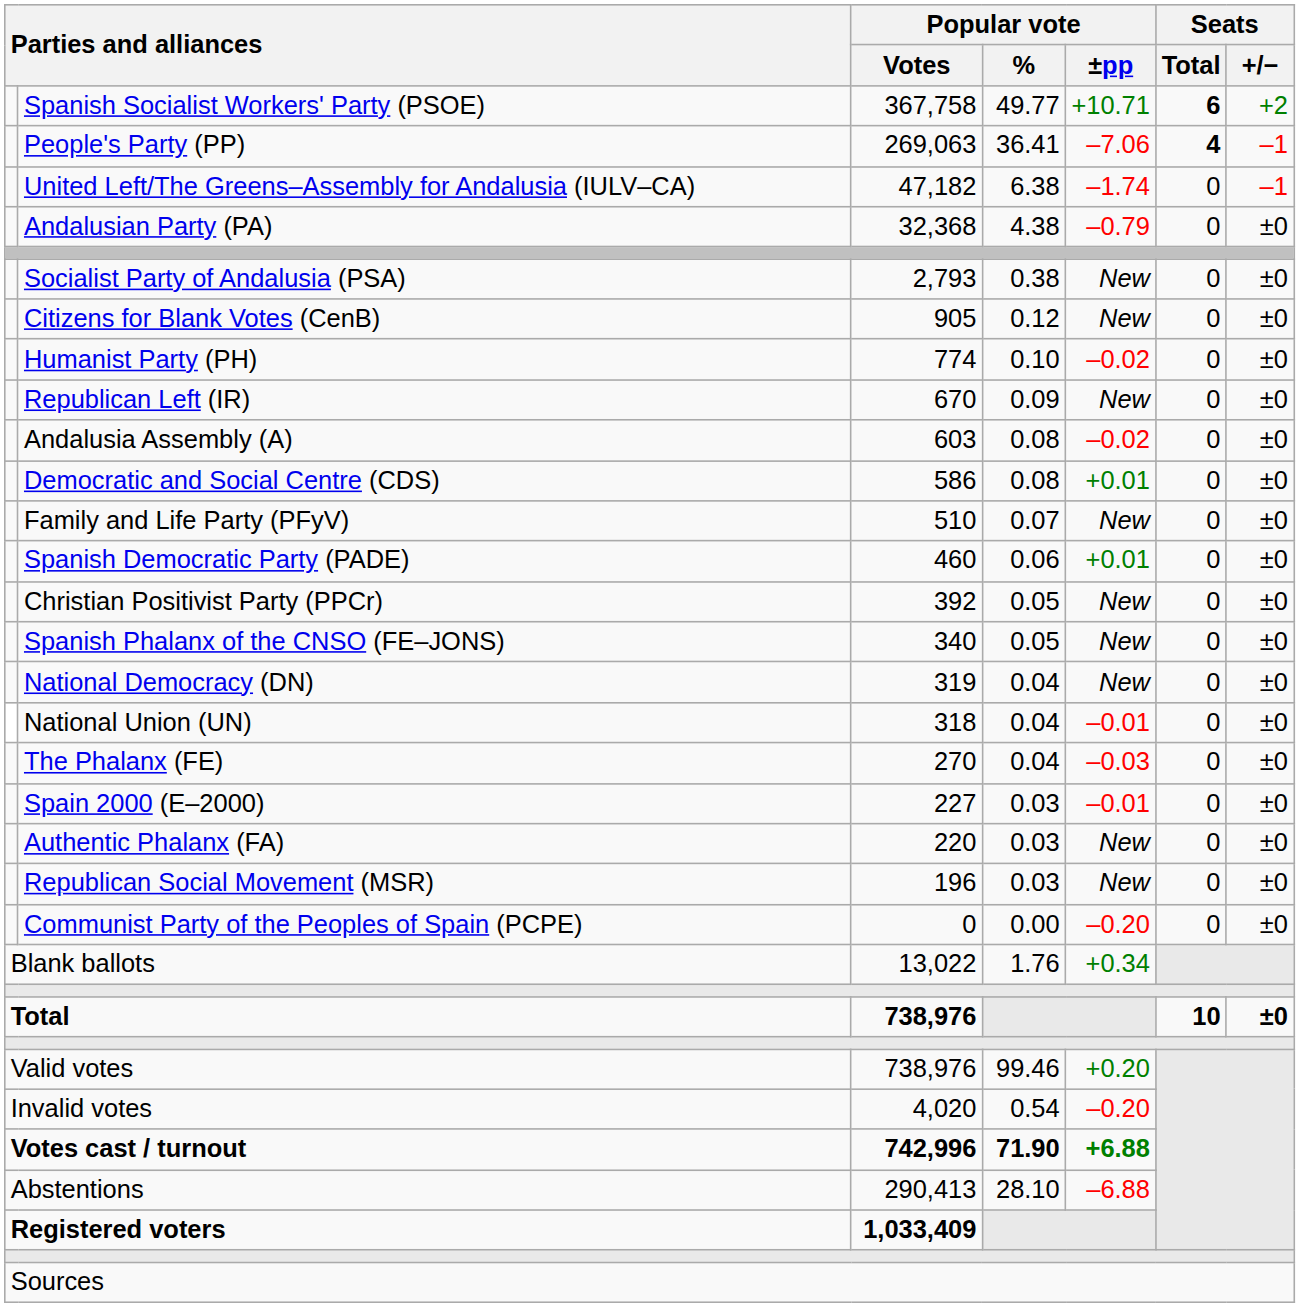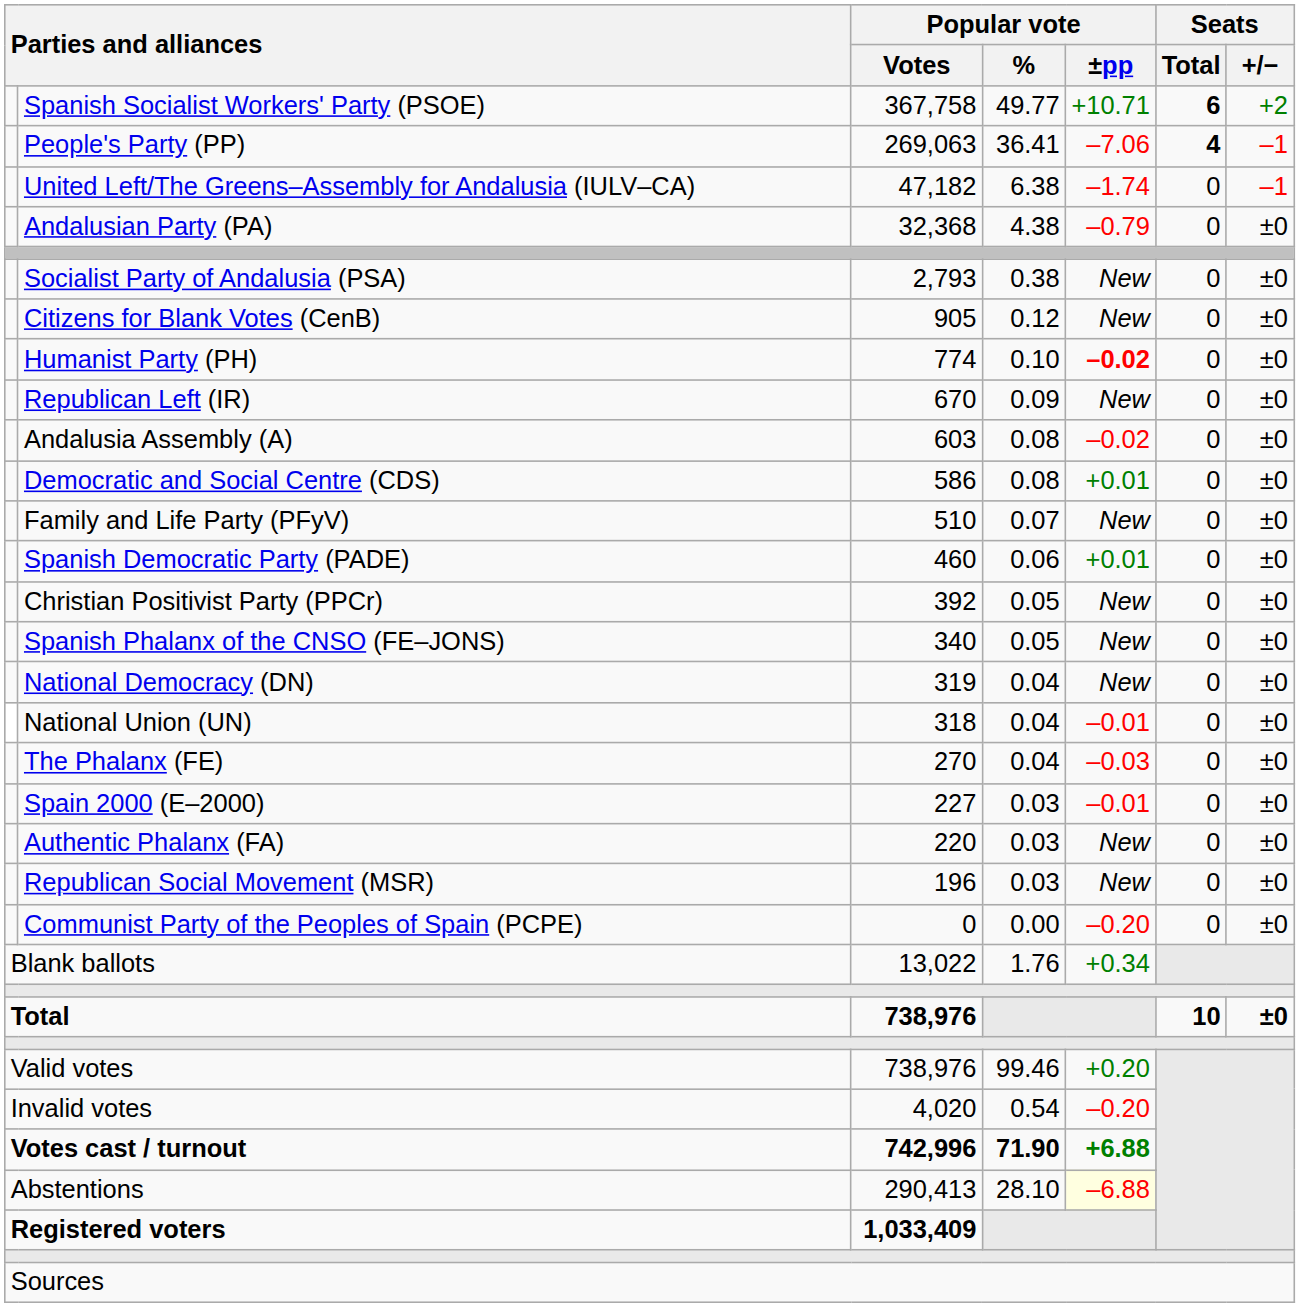(1118, 359) normal -> (1118, 359) bold
(1118, 1189) no background -> (1118, 1189) lightyellow background
